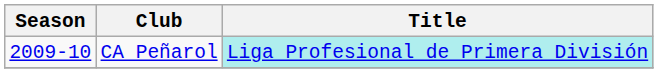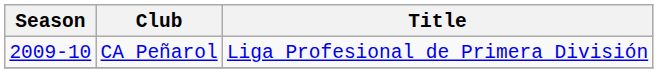(438, 52) paleturquoise background -> (438, 52) no background
